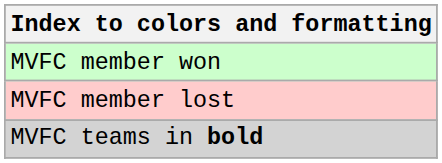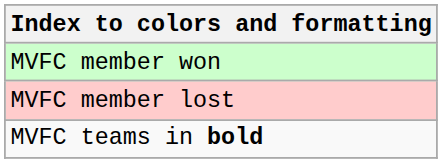(137, 138) lightgrey background -> (137, 138) no background
